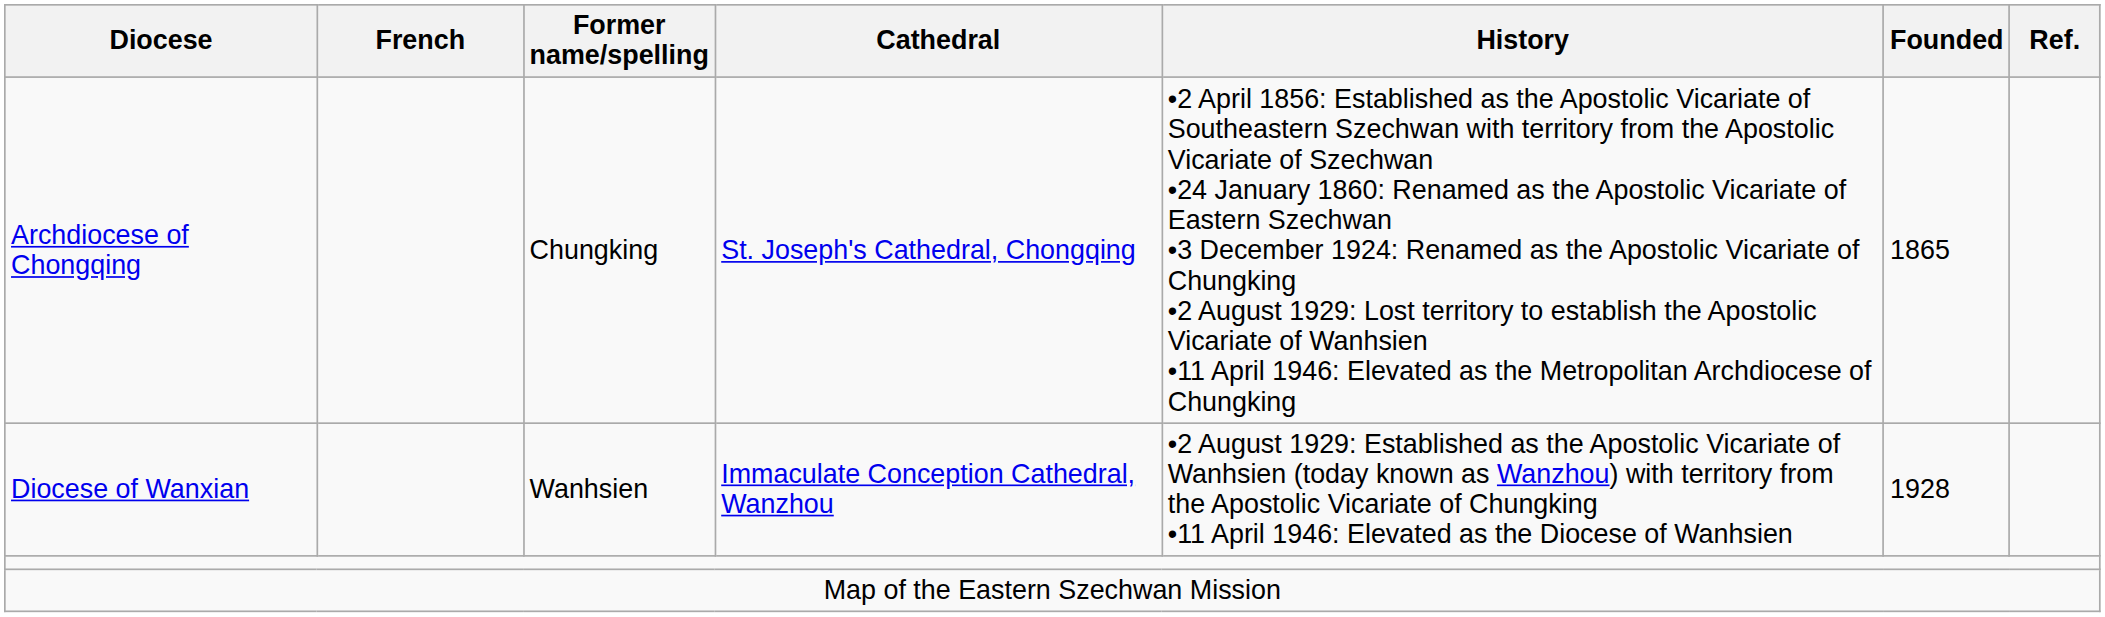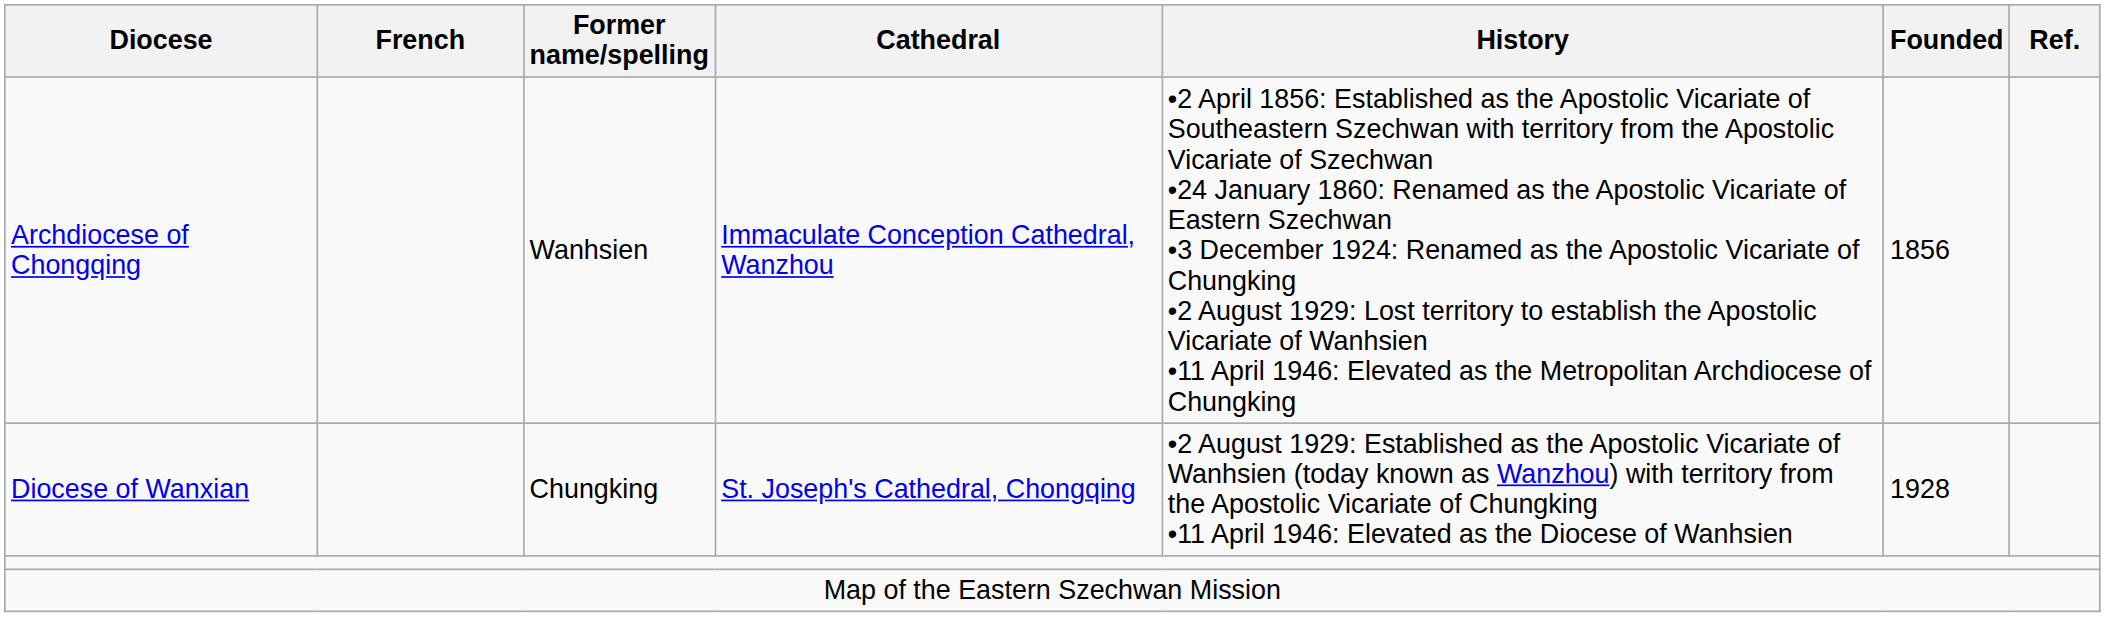(594, 249) Chungking -> (589, 249) Wanhsien
(928, 249) St. Joseph's Cathedral, Chongqing -> (928, 249) Immaculate Conception Cathedral, Wanzhou
(1920, 249) 1865 -> (1920, 249) 1856
(589, 489) Wanhsien -> (594, 489) Chungking
(928, 489) Immaculate Conception Cathedral, Wanzhou -> (928, 489) St. Joseph's Cathedral, Chongqing
